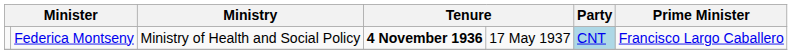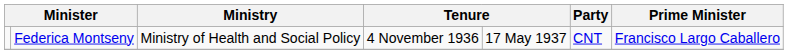(425, 37) bold -> (423, 37) normal
(592, 37) lightblue background -> (588, 37) no background
